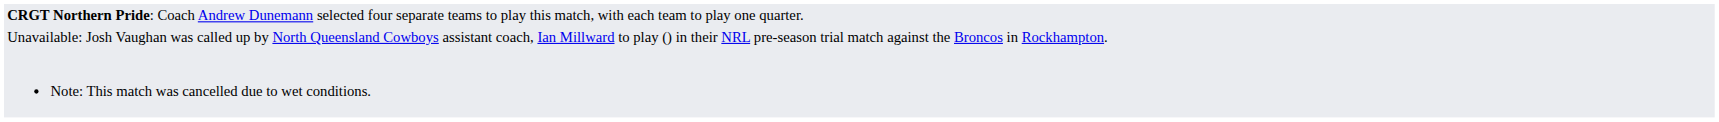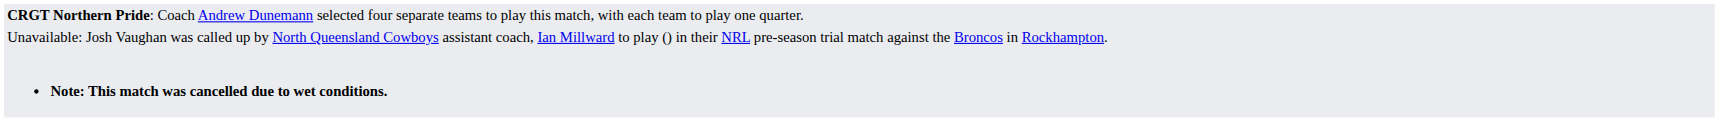(859, 91) normal -> (859, 91) bold
